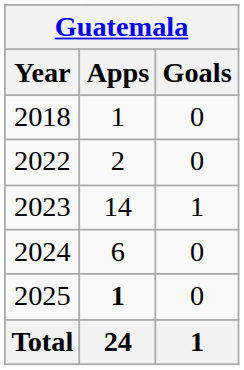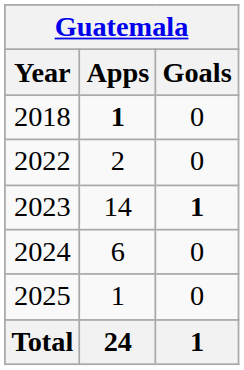(118, 116) normal -> (118, 116) bold
(197, 206) normal -> (197, 206) bold
(118, 296) bold -> (118, 296) normal
